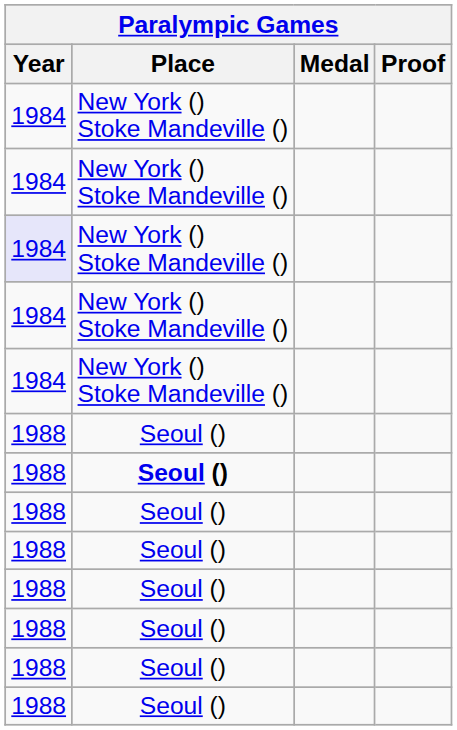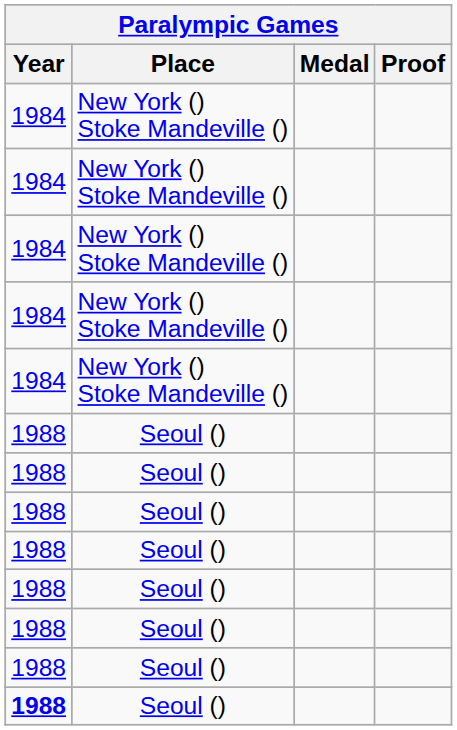(39, 249) lavender background -> (39, 249) no background
(183, 473) bold -> (183, 473) normal
(39, 706) normal -> (39, 706) bold
